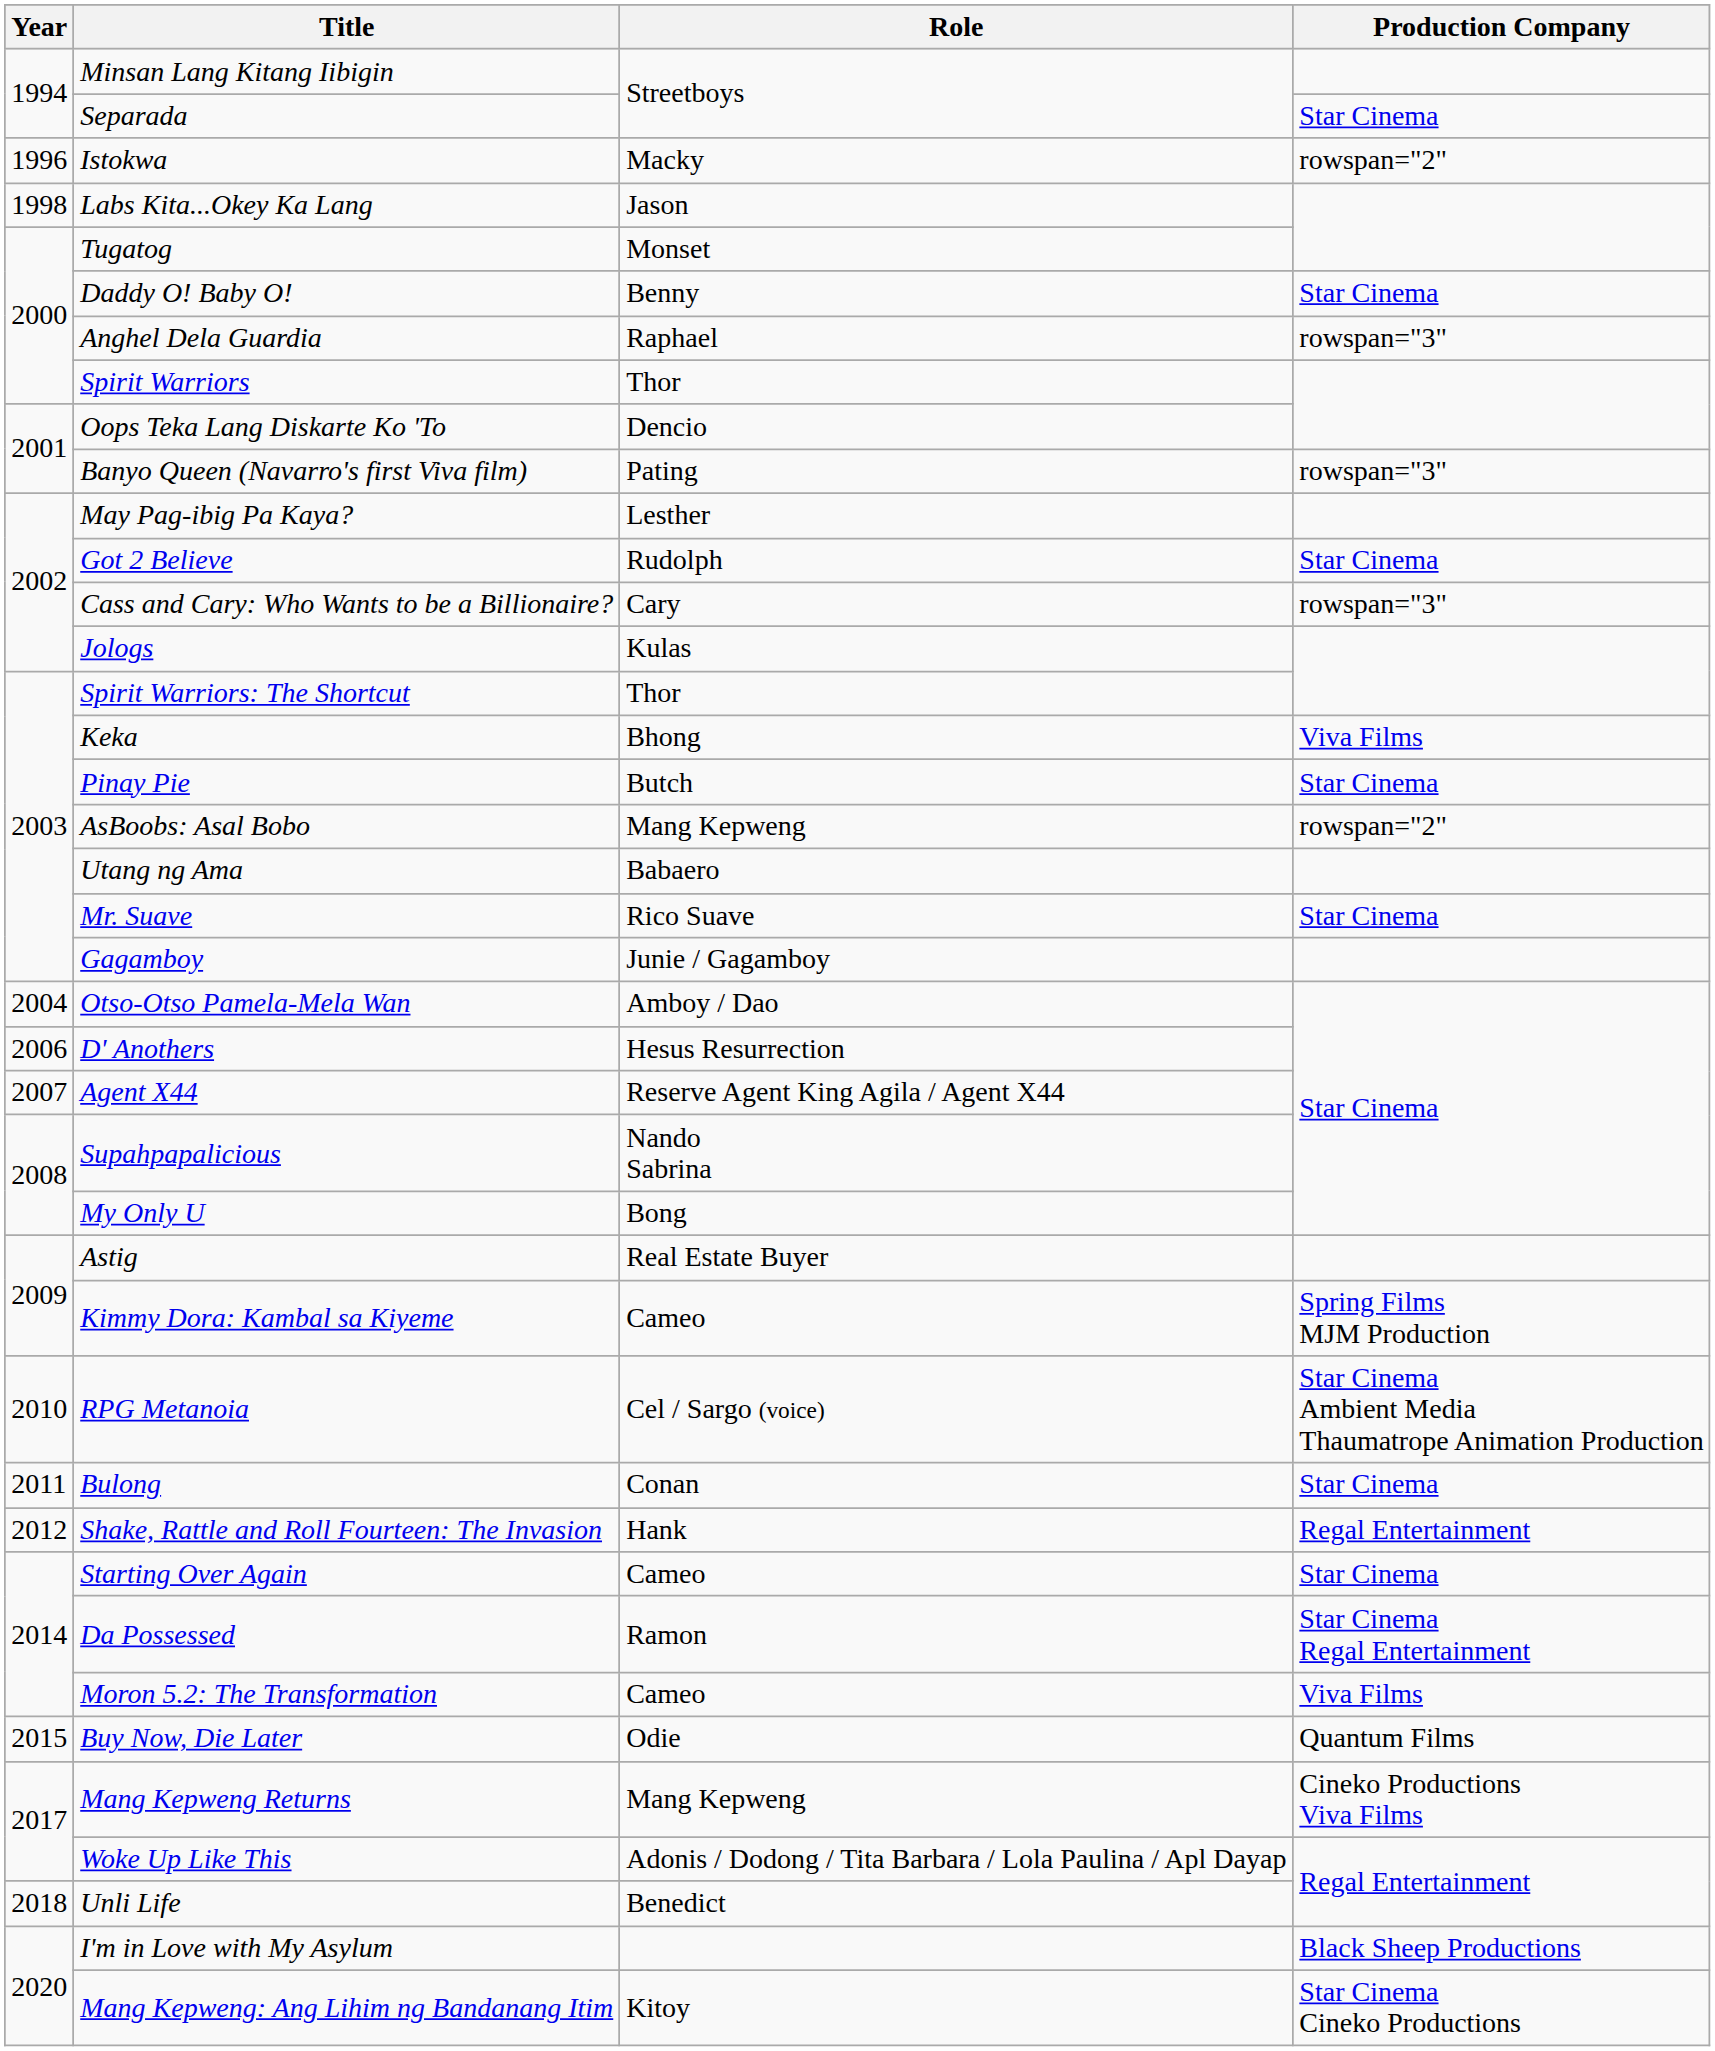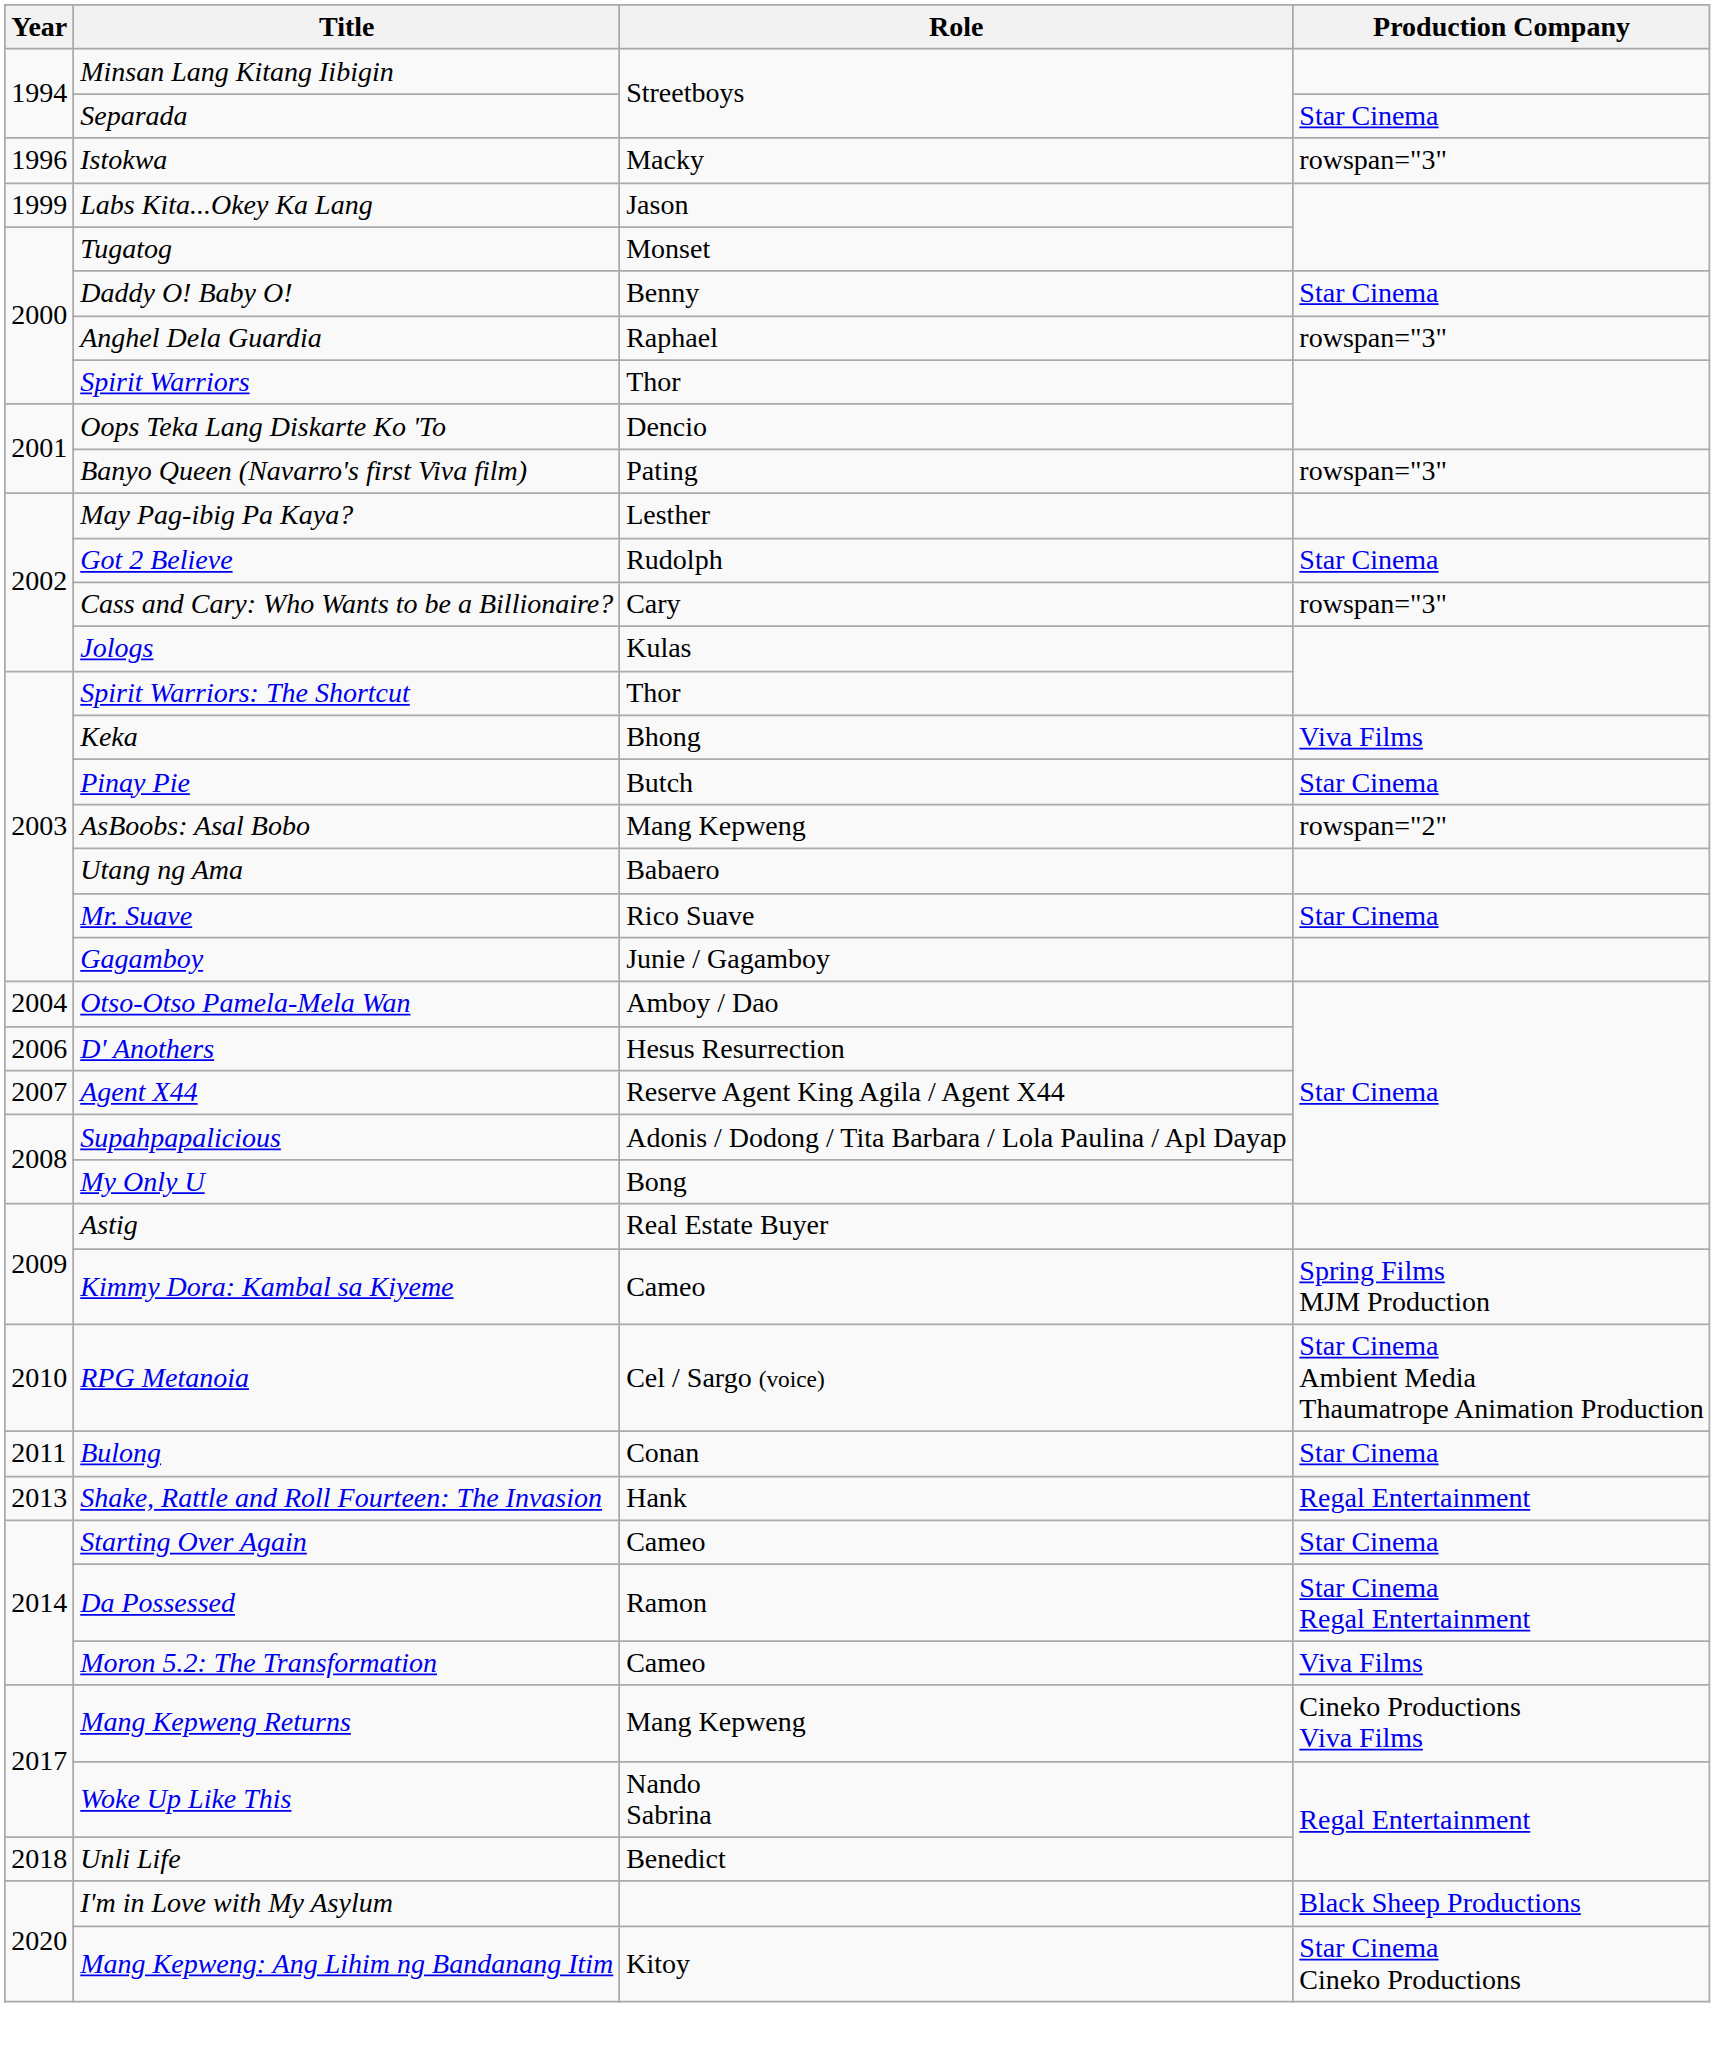(1373, 159) rowspan="2" -> (1373, 159) rowspan="3"
(39, 204) 1998 -> (39, 204) 1999
(669, 1152) Nando Sabrina -> (956, 1136) Adonis / Dodong / Tita Barbara / Lola Paulina / Apl Dayap
(39, 1529) 2012 -> (39, 1497) 2013
- row: (191, 1738)
(956, 1858) Adonis / Dodong / Tita Barbara / Lola Paulina / Apl Dayap -> (669, 1798) Nando Sabrina
